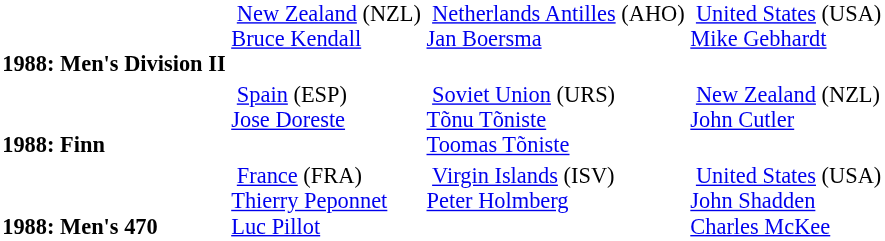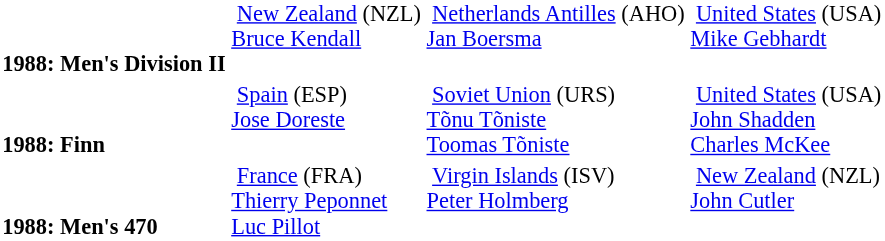(785, 107) New Zealand (NZL) John Cutler -> (786, 120) United States (USA) John Shadden Charles McKee
(786, 201) United States (USA) John Shadden Charles McKee -> (785, 188) New Zealand (NZL) John Cutler
